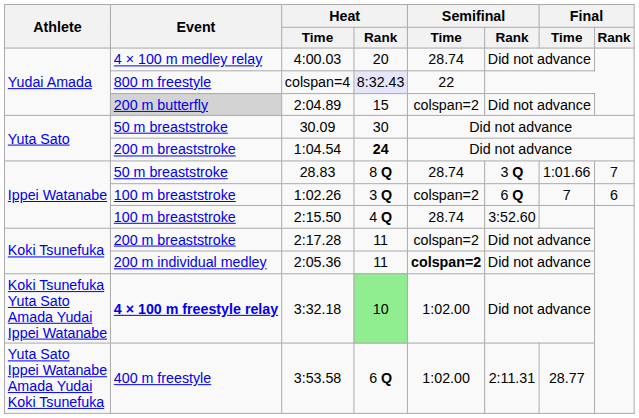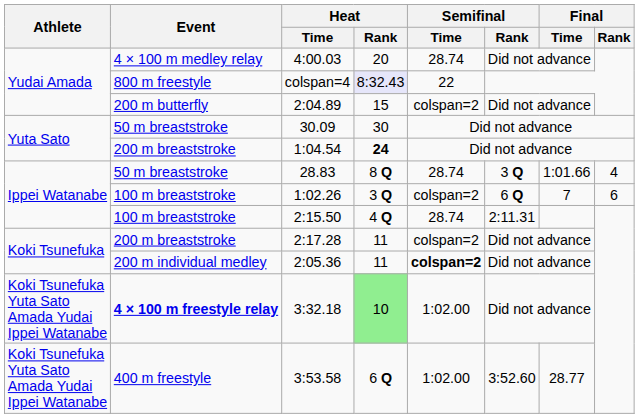(161, 105) lightgrey background -> (161, 105) no background
(614, 173) 7 -> (614, 173) 4
(512, 218) 3:52.60 -> (512, 218) 2:11.31
(57, 379) Yuta Sato Ippei Watanabe Amada Yudai Koki Tsunefuka -> (57, 379) Koki Tsunefuka Yuta Sato Amada Yudai Ippei Watanabe
(512, 379) 2:11.31 -> (512, 379) 3:52.60
